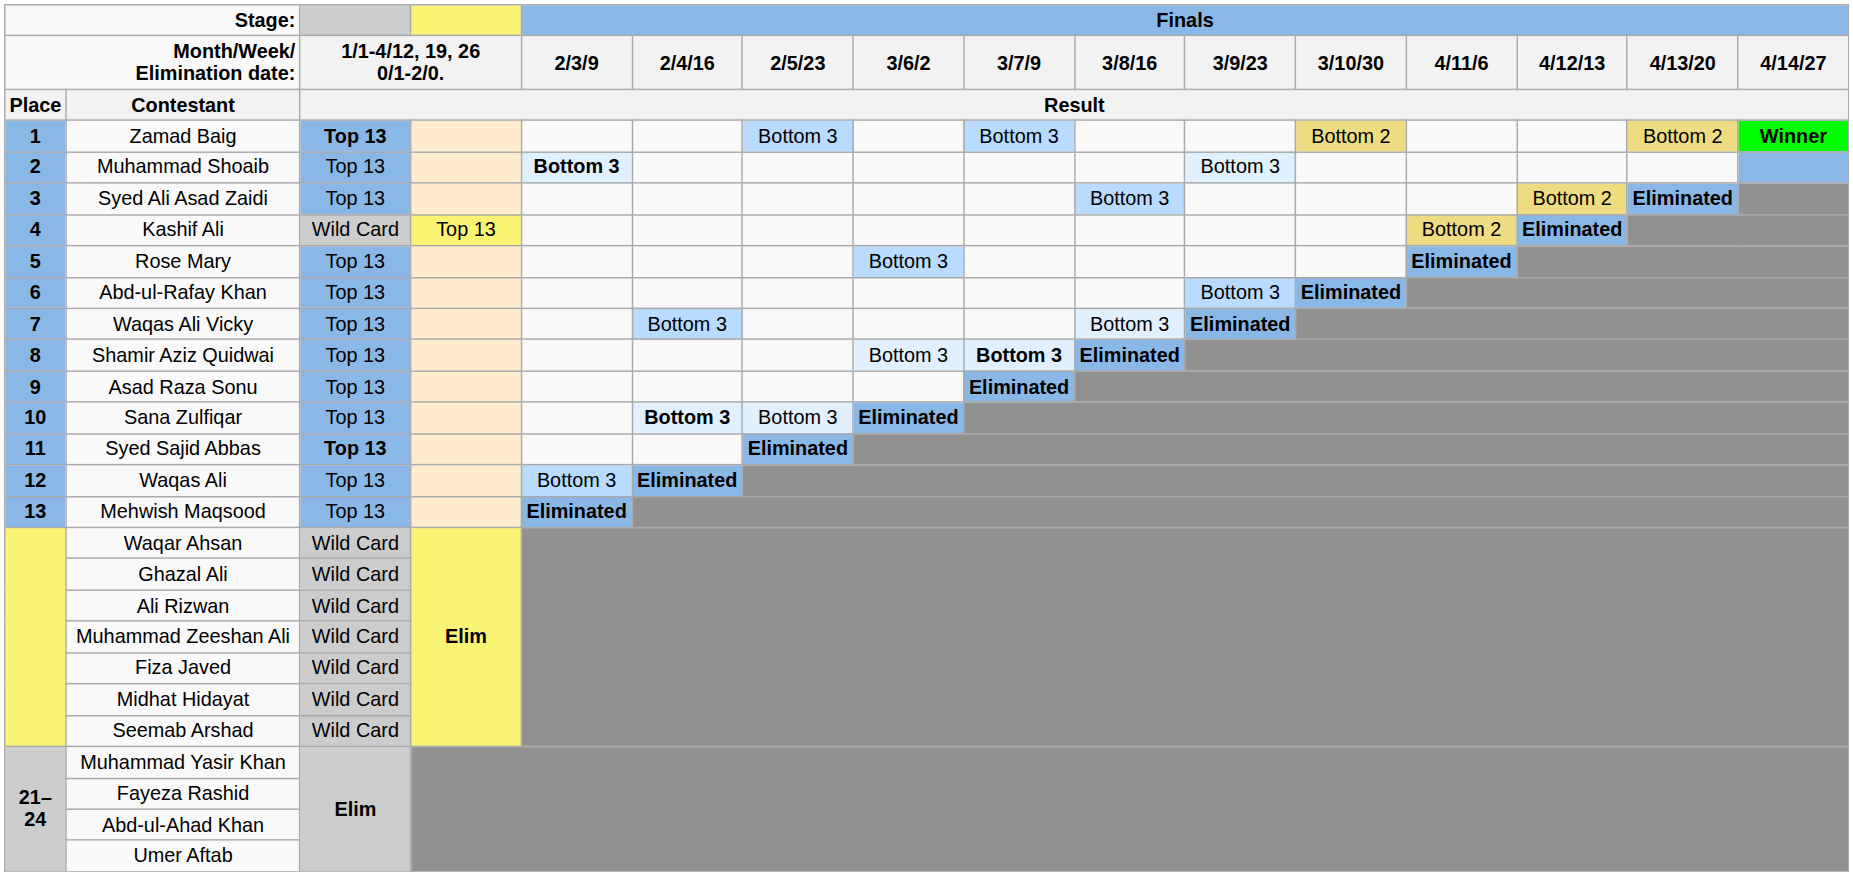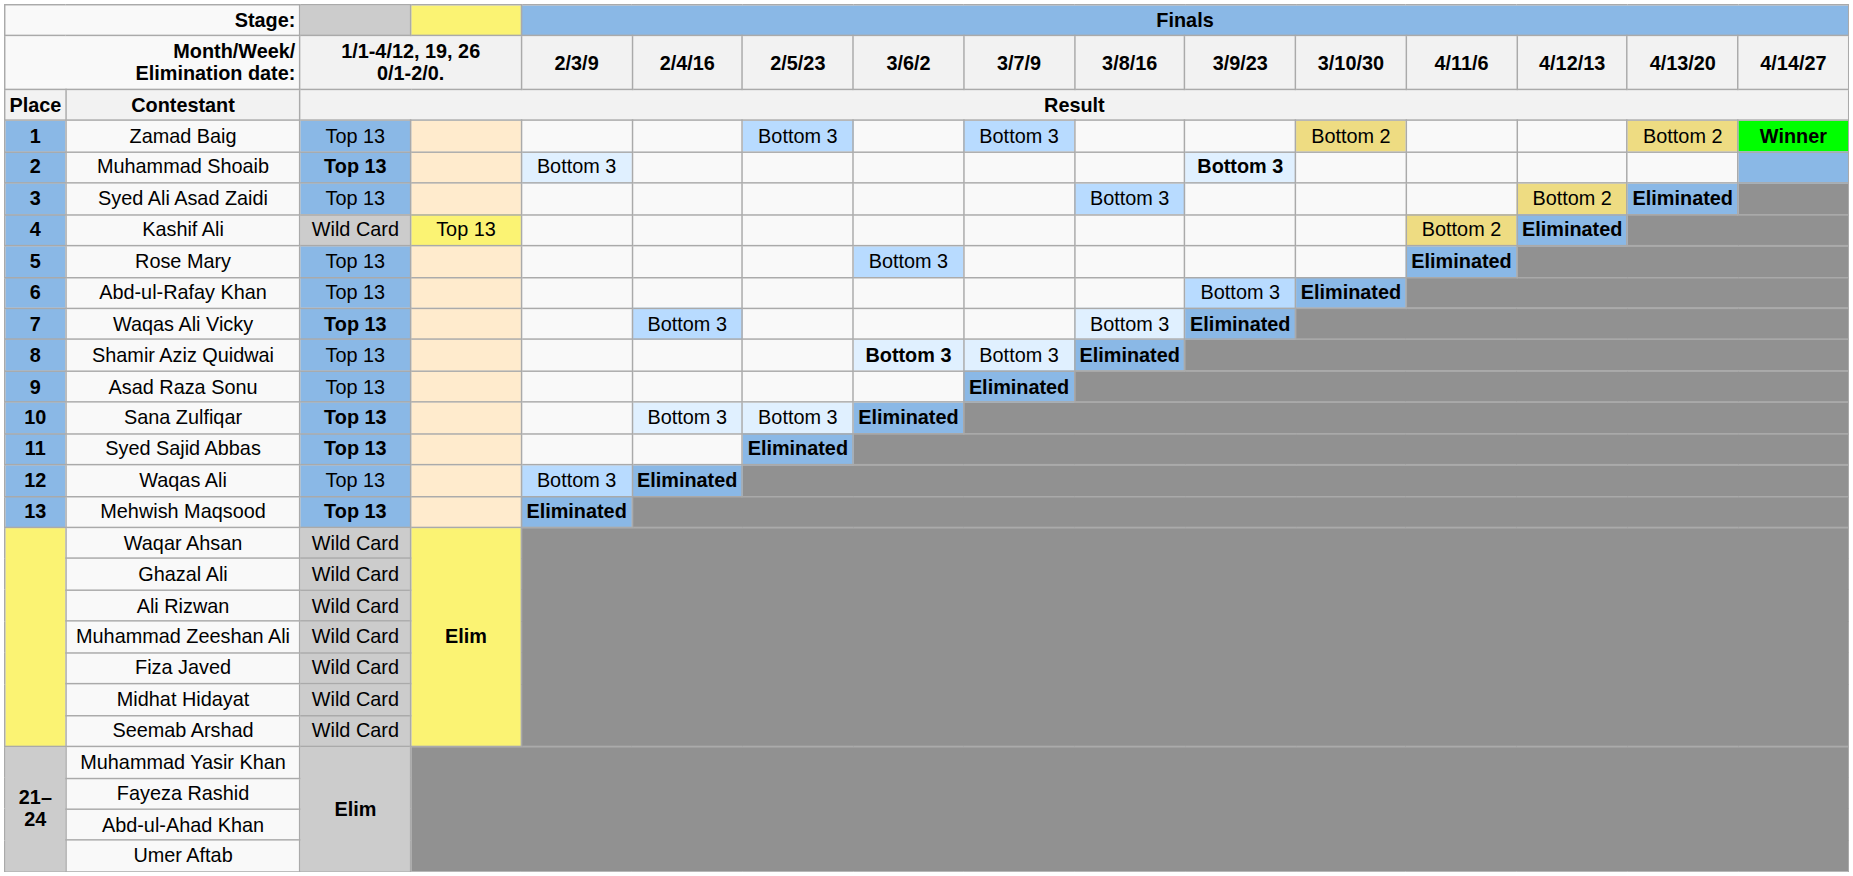(355, 136) bold -> (355, 136) normal
(355, 167) normal -> (355, 167) bold
(577, 167) bold -> (577, 167) normal
(1240, 167) normal -> (1240, 167) bold
(355, 324) normal -> (355, 324) bold
(908, 355) normal -> (908, 355) bold
(1019, 355) bold -> (1019, 355) normal
(355, 417) normal -> (355, 417) bold
(687, 417) bold -> (687, 417) normal
(355, 511) normal -> (355, 511) bold
